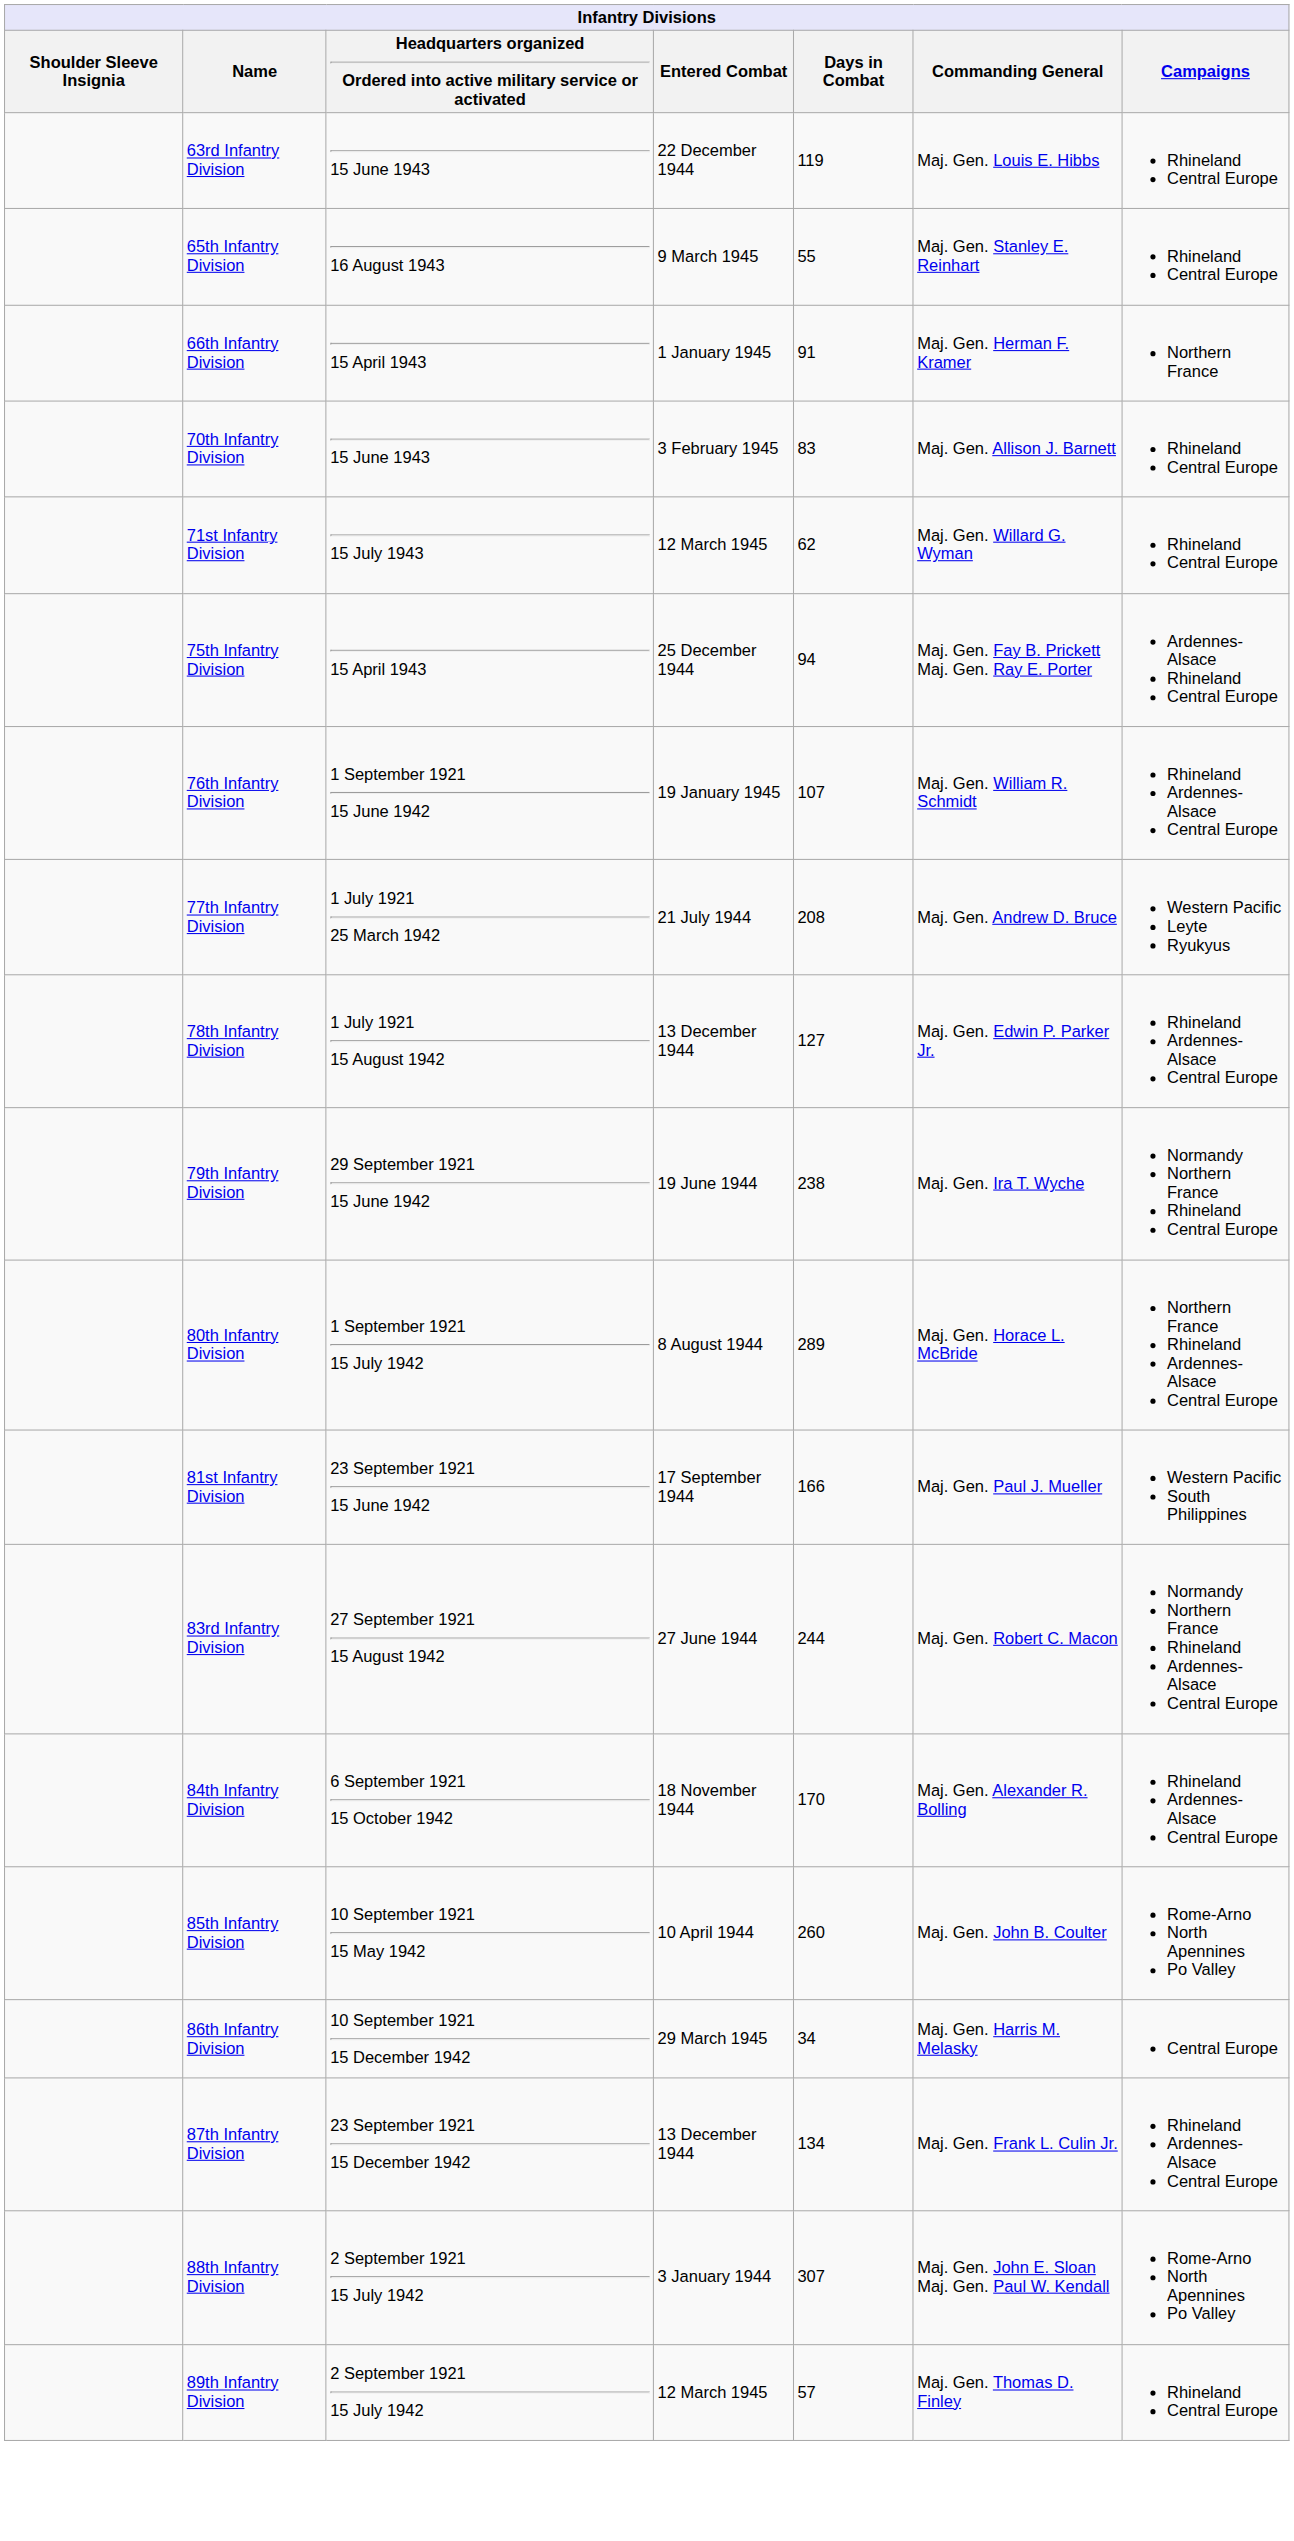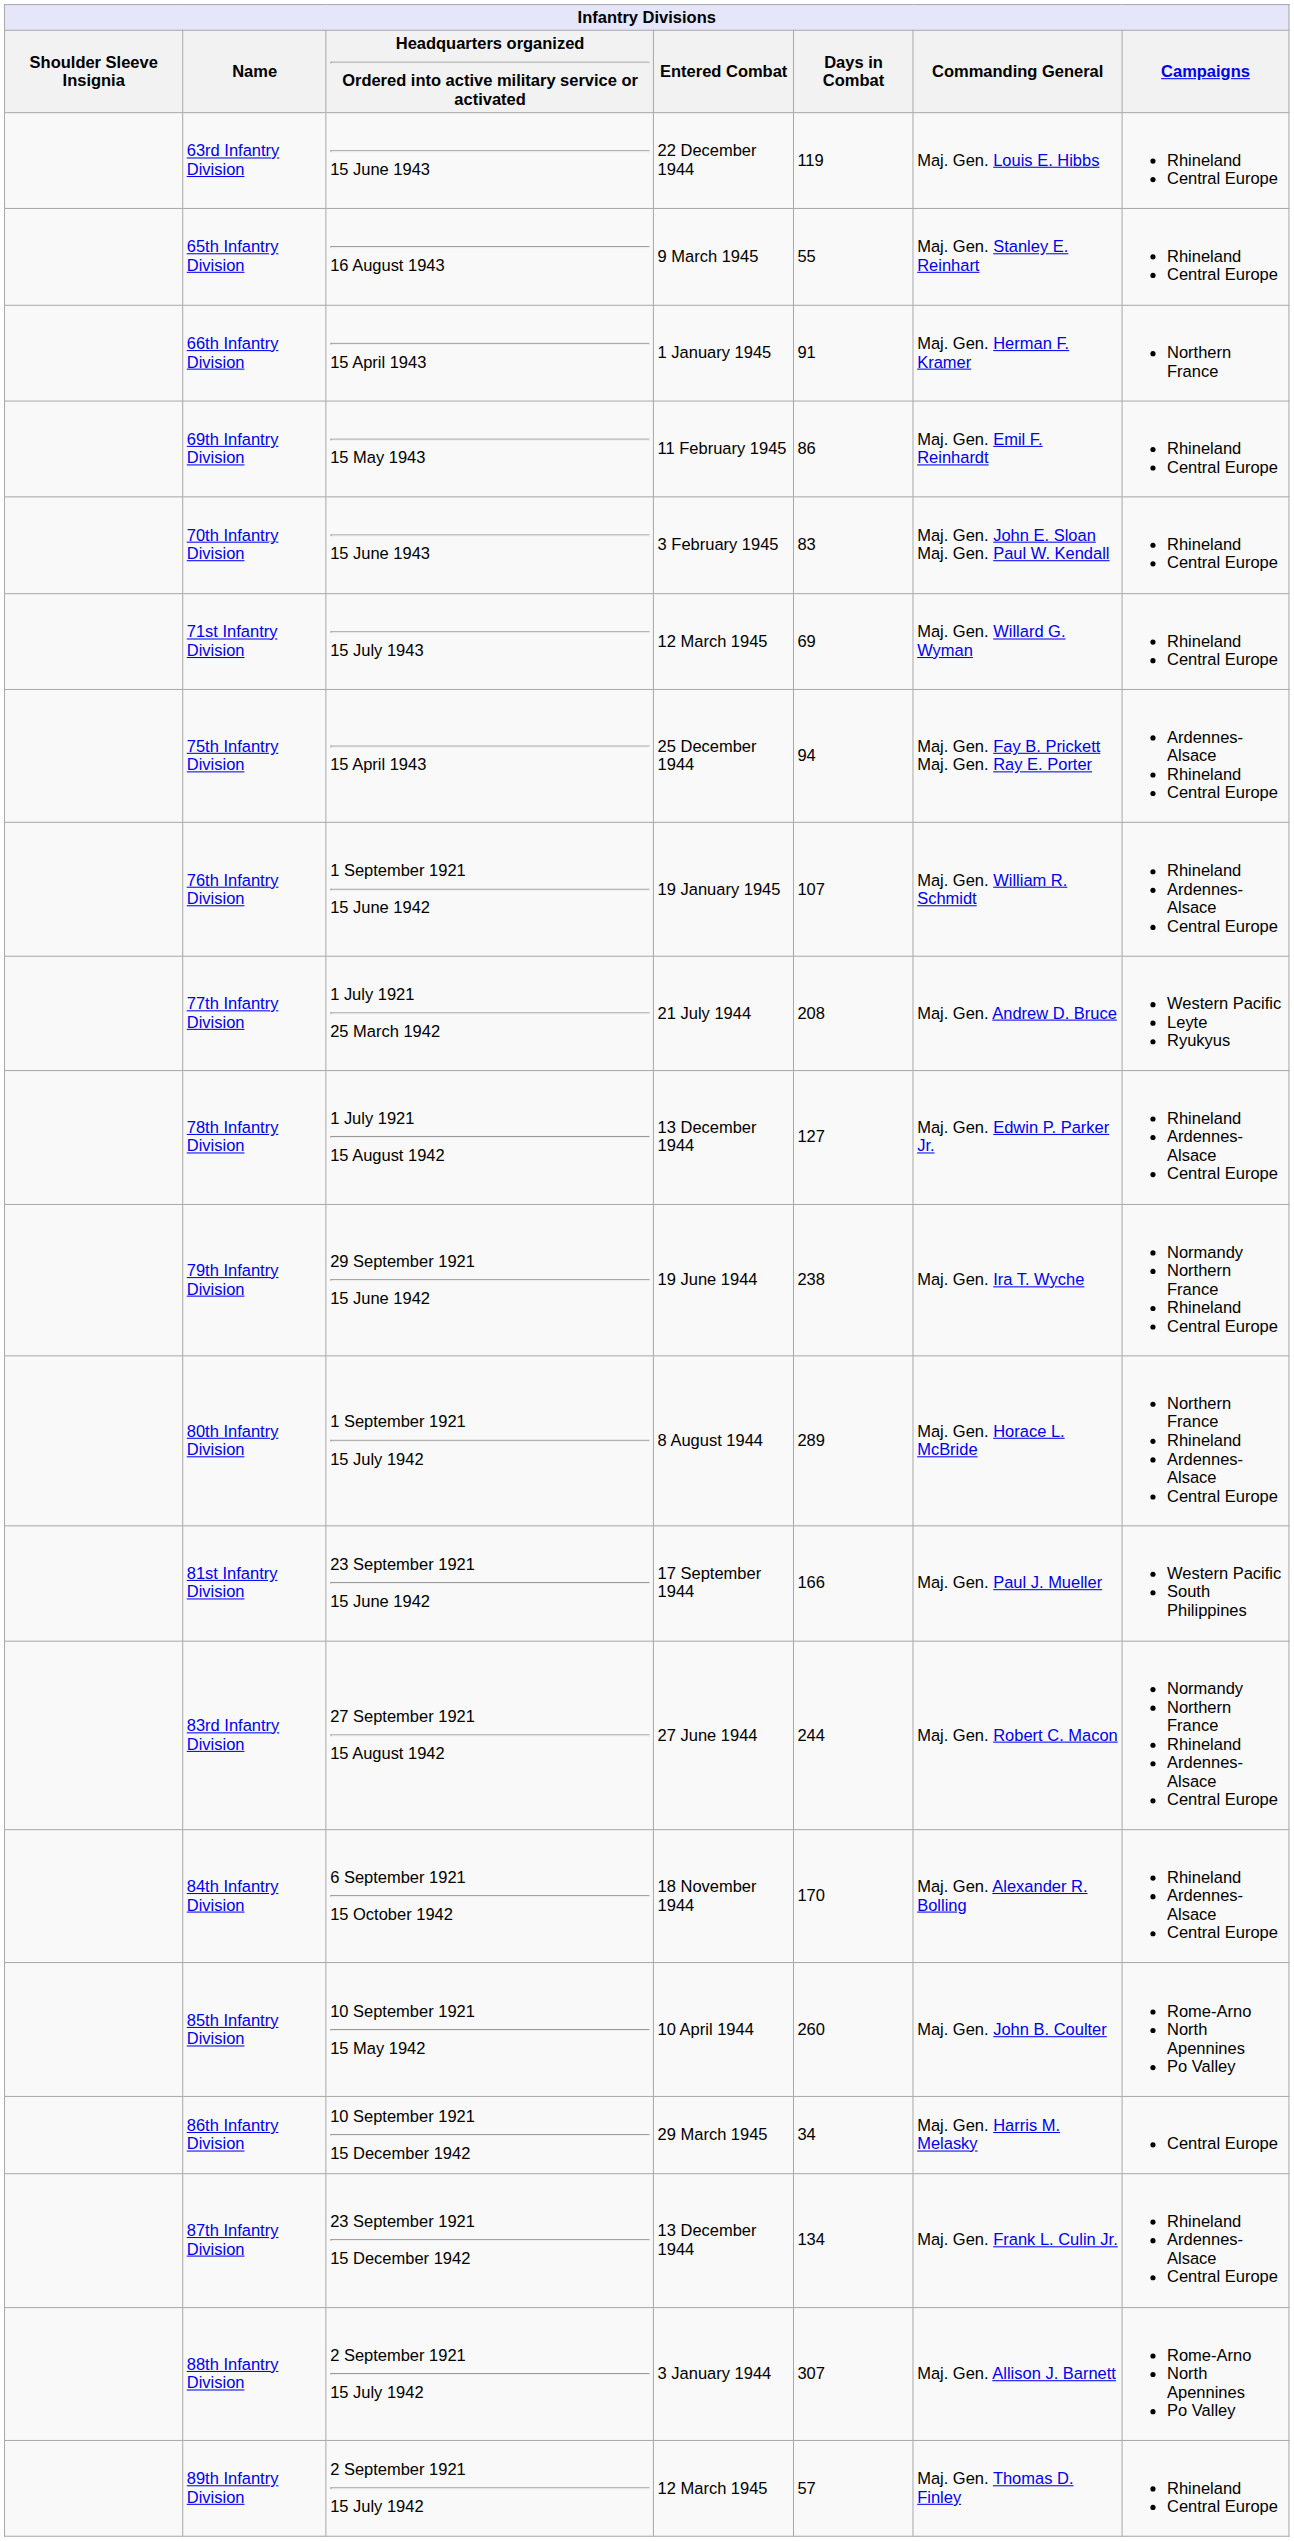+ row: (233, 449)
(1017, 449) Maj. Gen. Allison J. Barnett -> (1013, 545) Maj. Gen. John E. Sloan Maj. Gen. Paul W. Kendall
(807, 545) 62 -> (807, 641) 69
(1013, 2277) Maj. Gen. John E. Sloan Maj. Gen. Paul W. Kendall -> (1017, 2373) Maj. Gen. Allison J. Barnett
